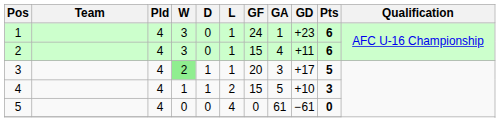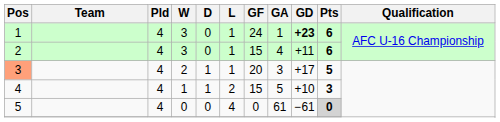(305, 32) normal -> (305, 32) bold
(18, 70) no background -> (18, 70) lightsalmon background
(184, 70) lightgreen background -> (184, 70) no background
(329, 107) no background -> (329, 107) lightgrey background
